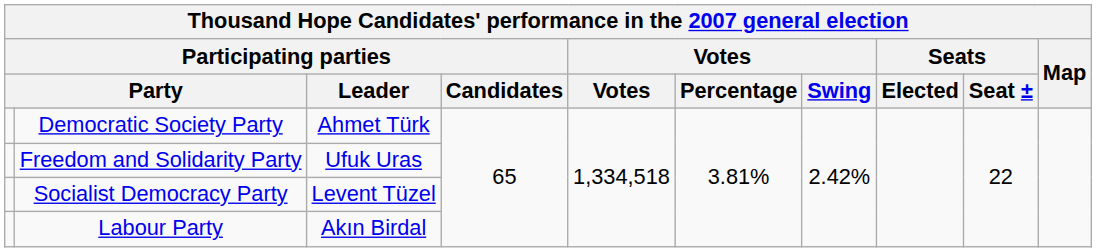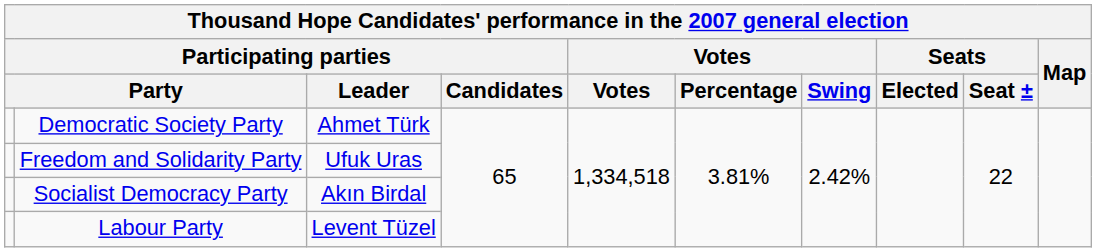(374, 194) Levent Tüzel -> (374, 194) Akın Birdal
(374, 228) Akın Birdal -> (374, 228) Levent Tüzel
